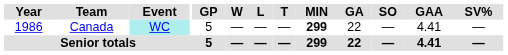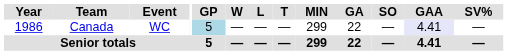(160, 27) paleturquoise background -> (160, 27) no background
(209, 27) no background -> (209, 27) lightblue background
(317, 27) bold -> (317, 27) normal
(429, 27) no background -> (429, 27) lavender background
